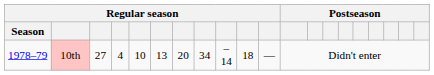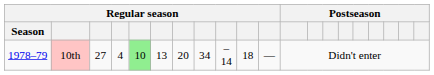(140, 55) no background -> (140, 55) lightgreen background
